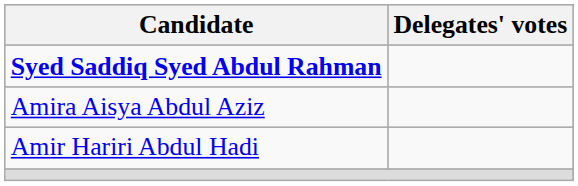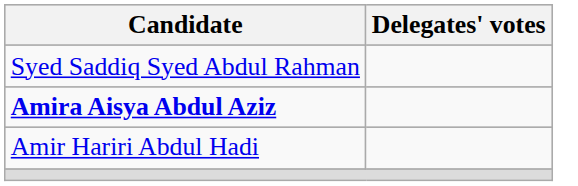(196, 65) bold -> (185, 65) normal
(138, 106) normal -> (143, 106) bold
